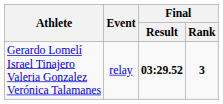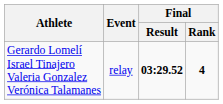(202, 70) 3 -> (202, 70) 4
